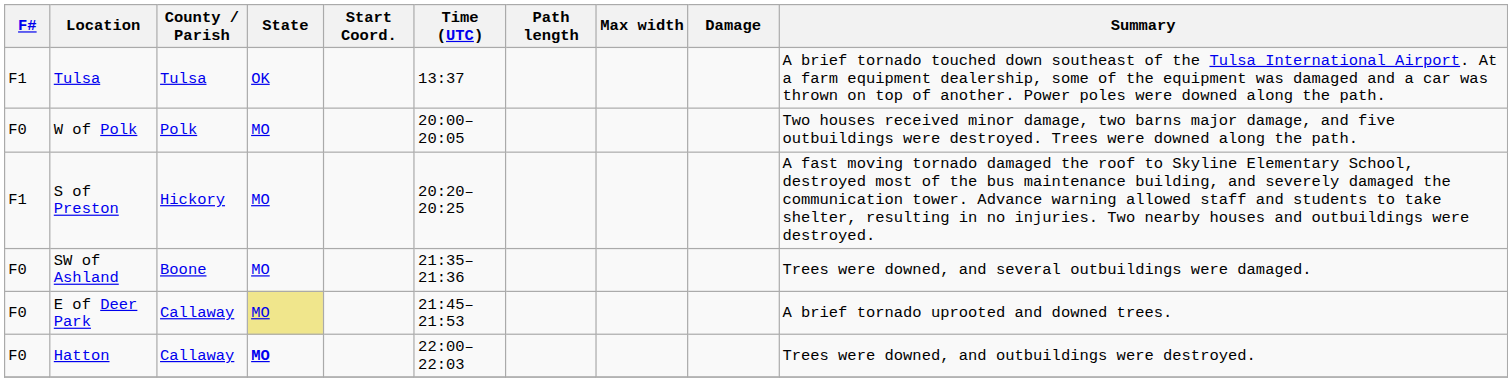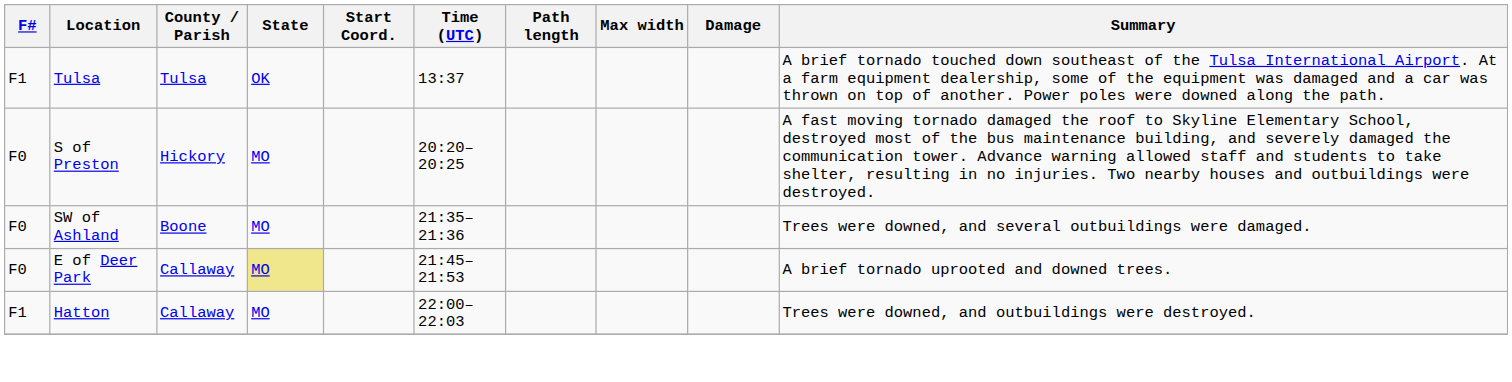- row: (96, 130)
(18, 200) F1 -> (18, 157) F0
(18, 356) F0 -> (18, 313) F1
(260, 356) bold -> (260, 313) normal
